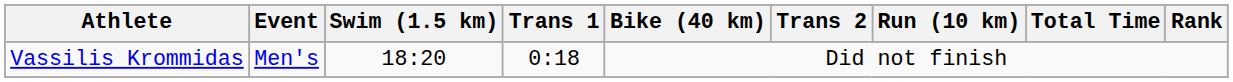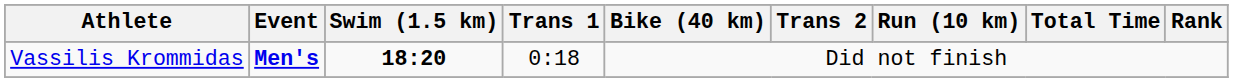(287, 59) normal -> (287, 59) bold
(414, 59) normal -> (414, 59) bold
